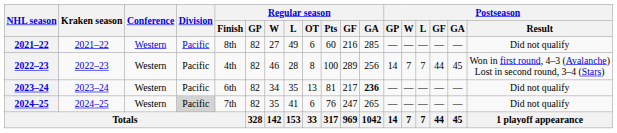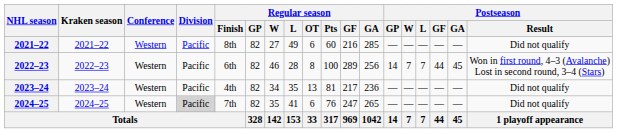(230, 66) 4th -> (230, 66) 6th
(230, 88) 6th -> (230, 88) 4th
(372, 88) bold -> (372, 88) normal
